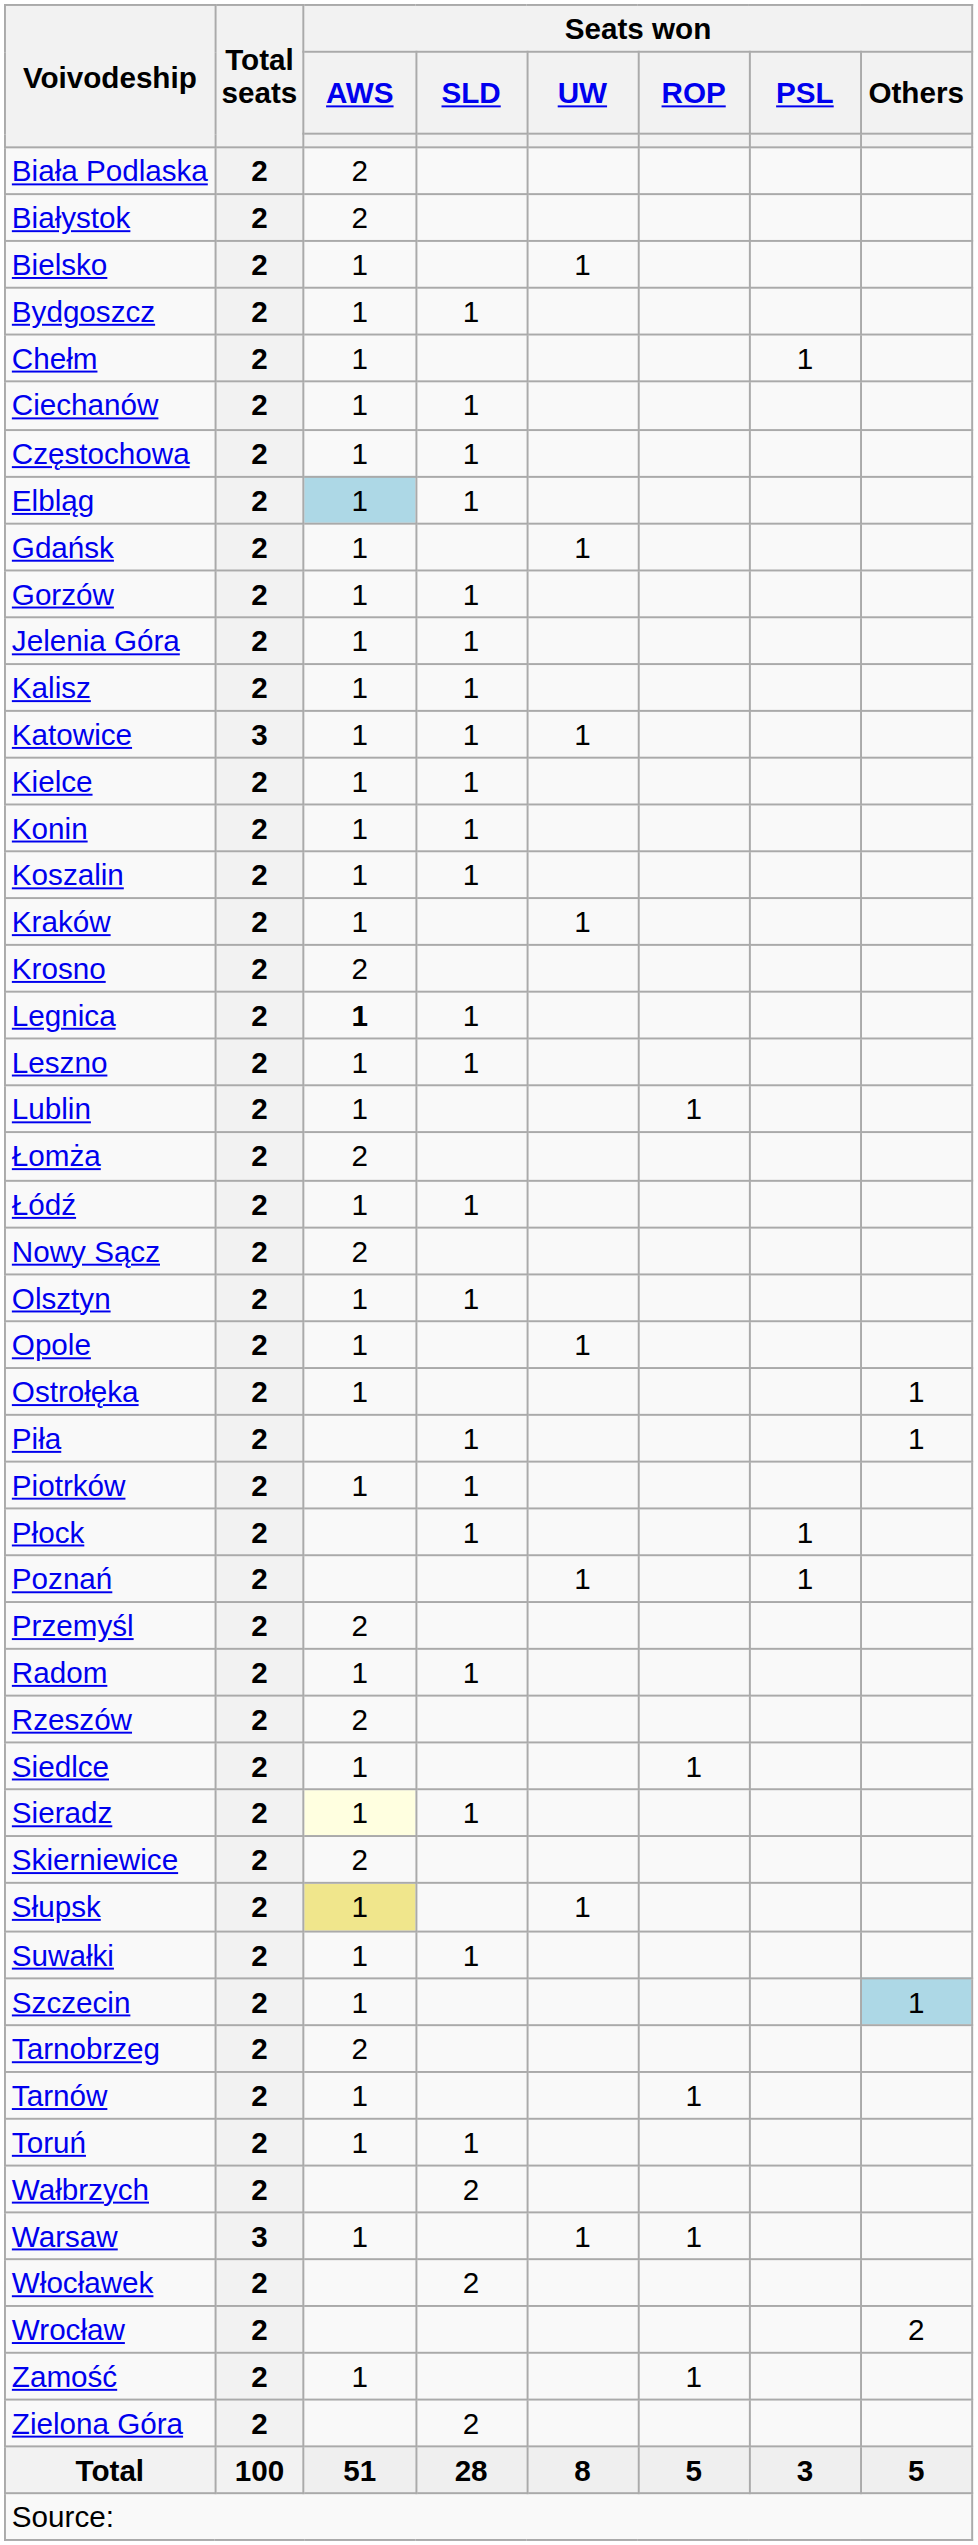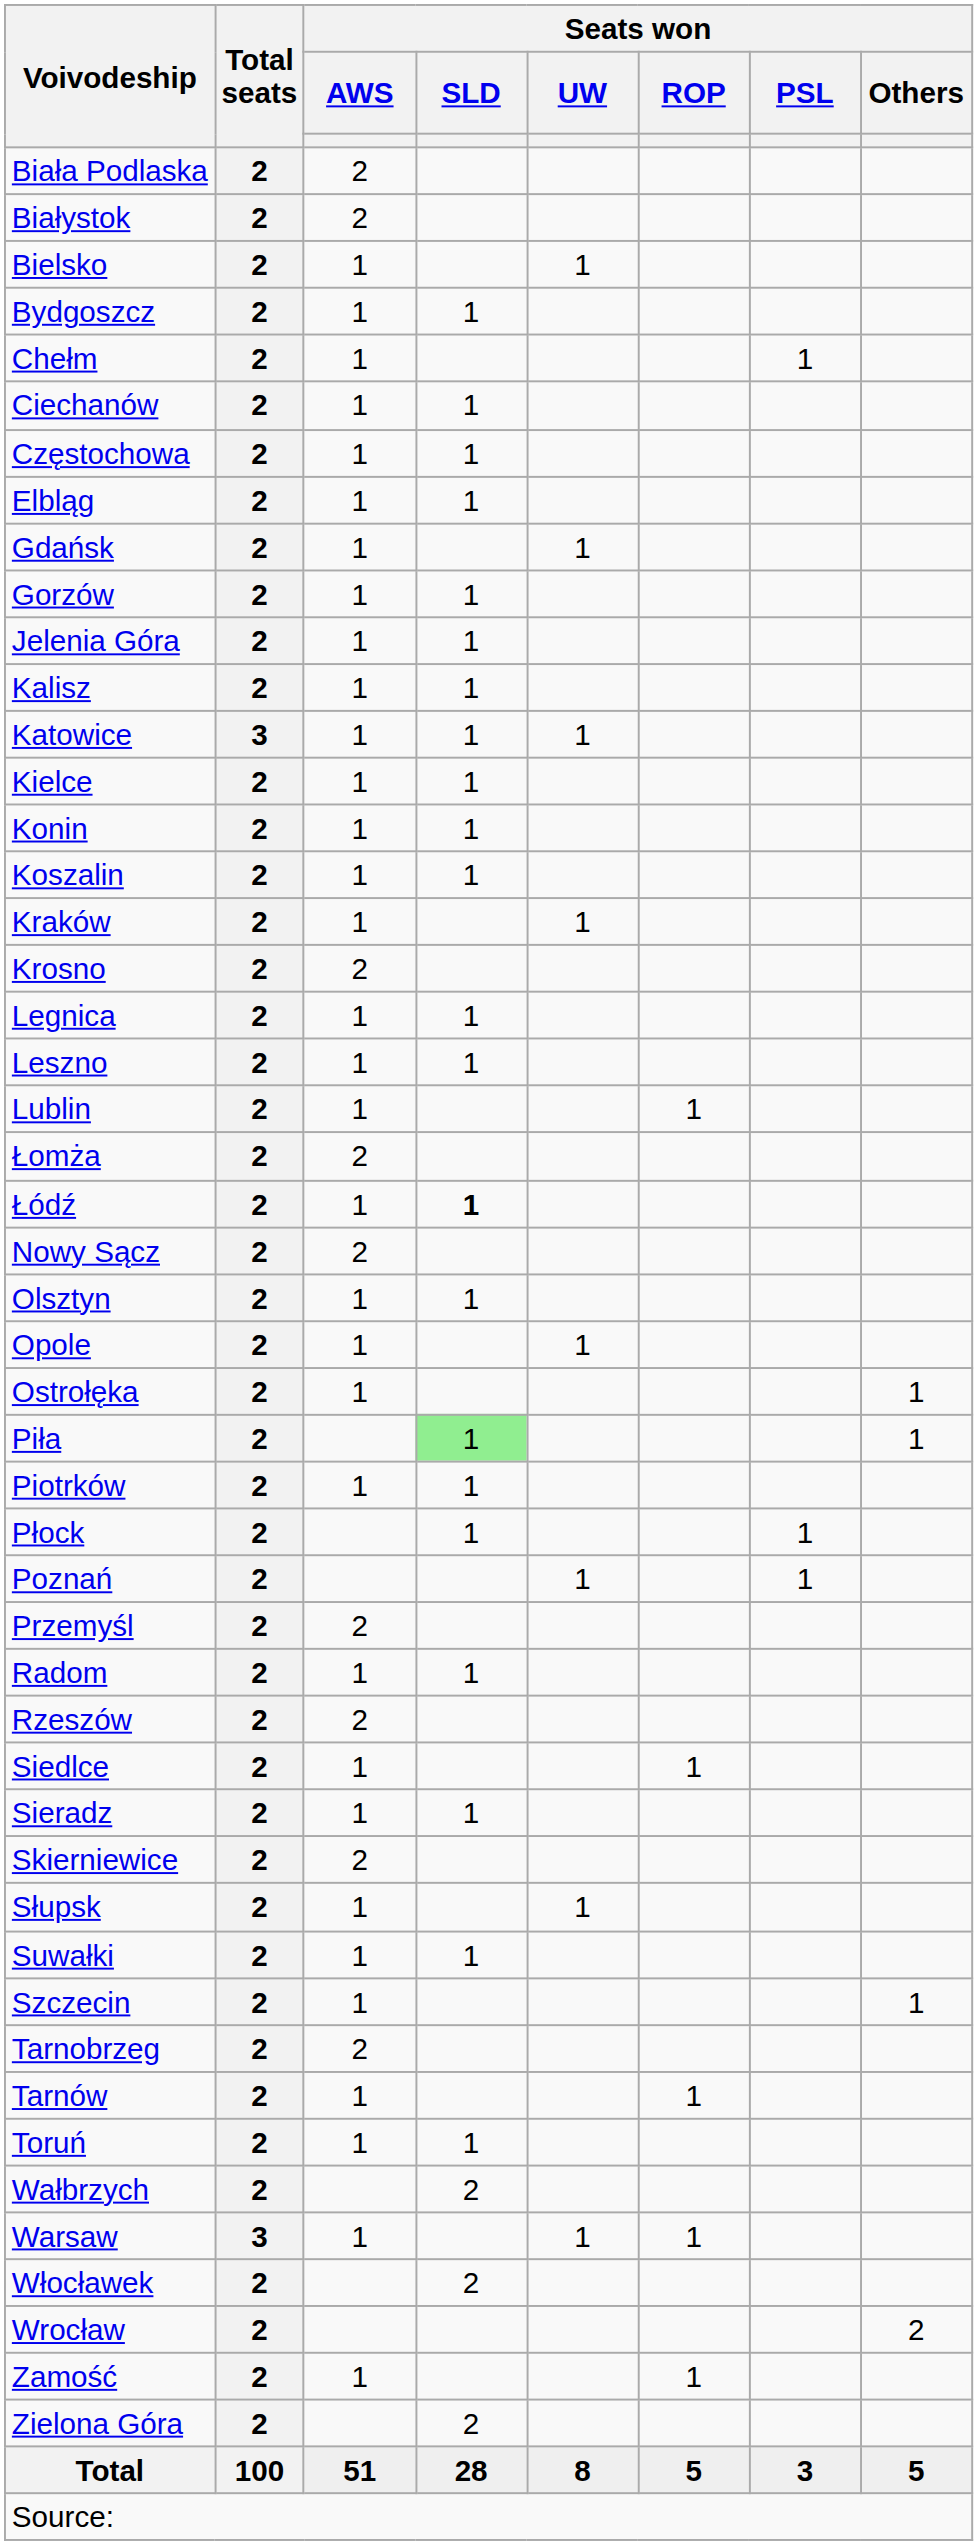(360, 500) lightblue background -> (360, 500) no background
(360, 1016) bold -> (360, 1016) normal
(471, 1203) normal -> (471, 1203) bold
(471, 1438) no background -> (471, 1438) lightgreen background
(360, 1813) lightyellow background -> (360, 1813) no background
(360, 1907) khaki background -> (360, 1907) no background
(916, 2001) lightblue background -> (916, 2001) no background
